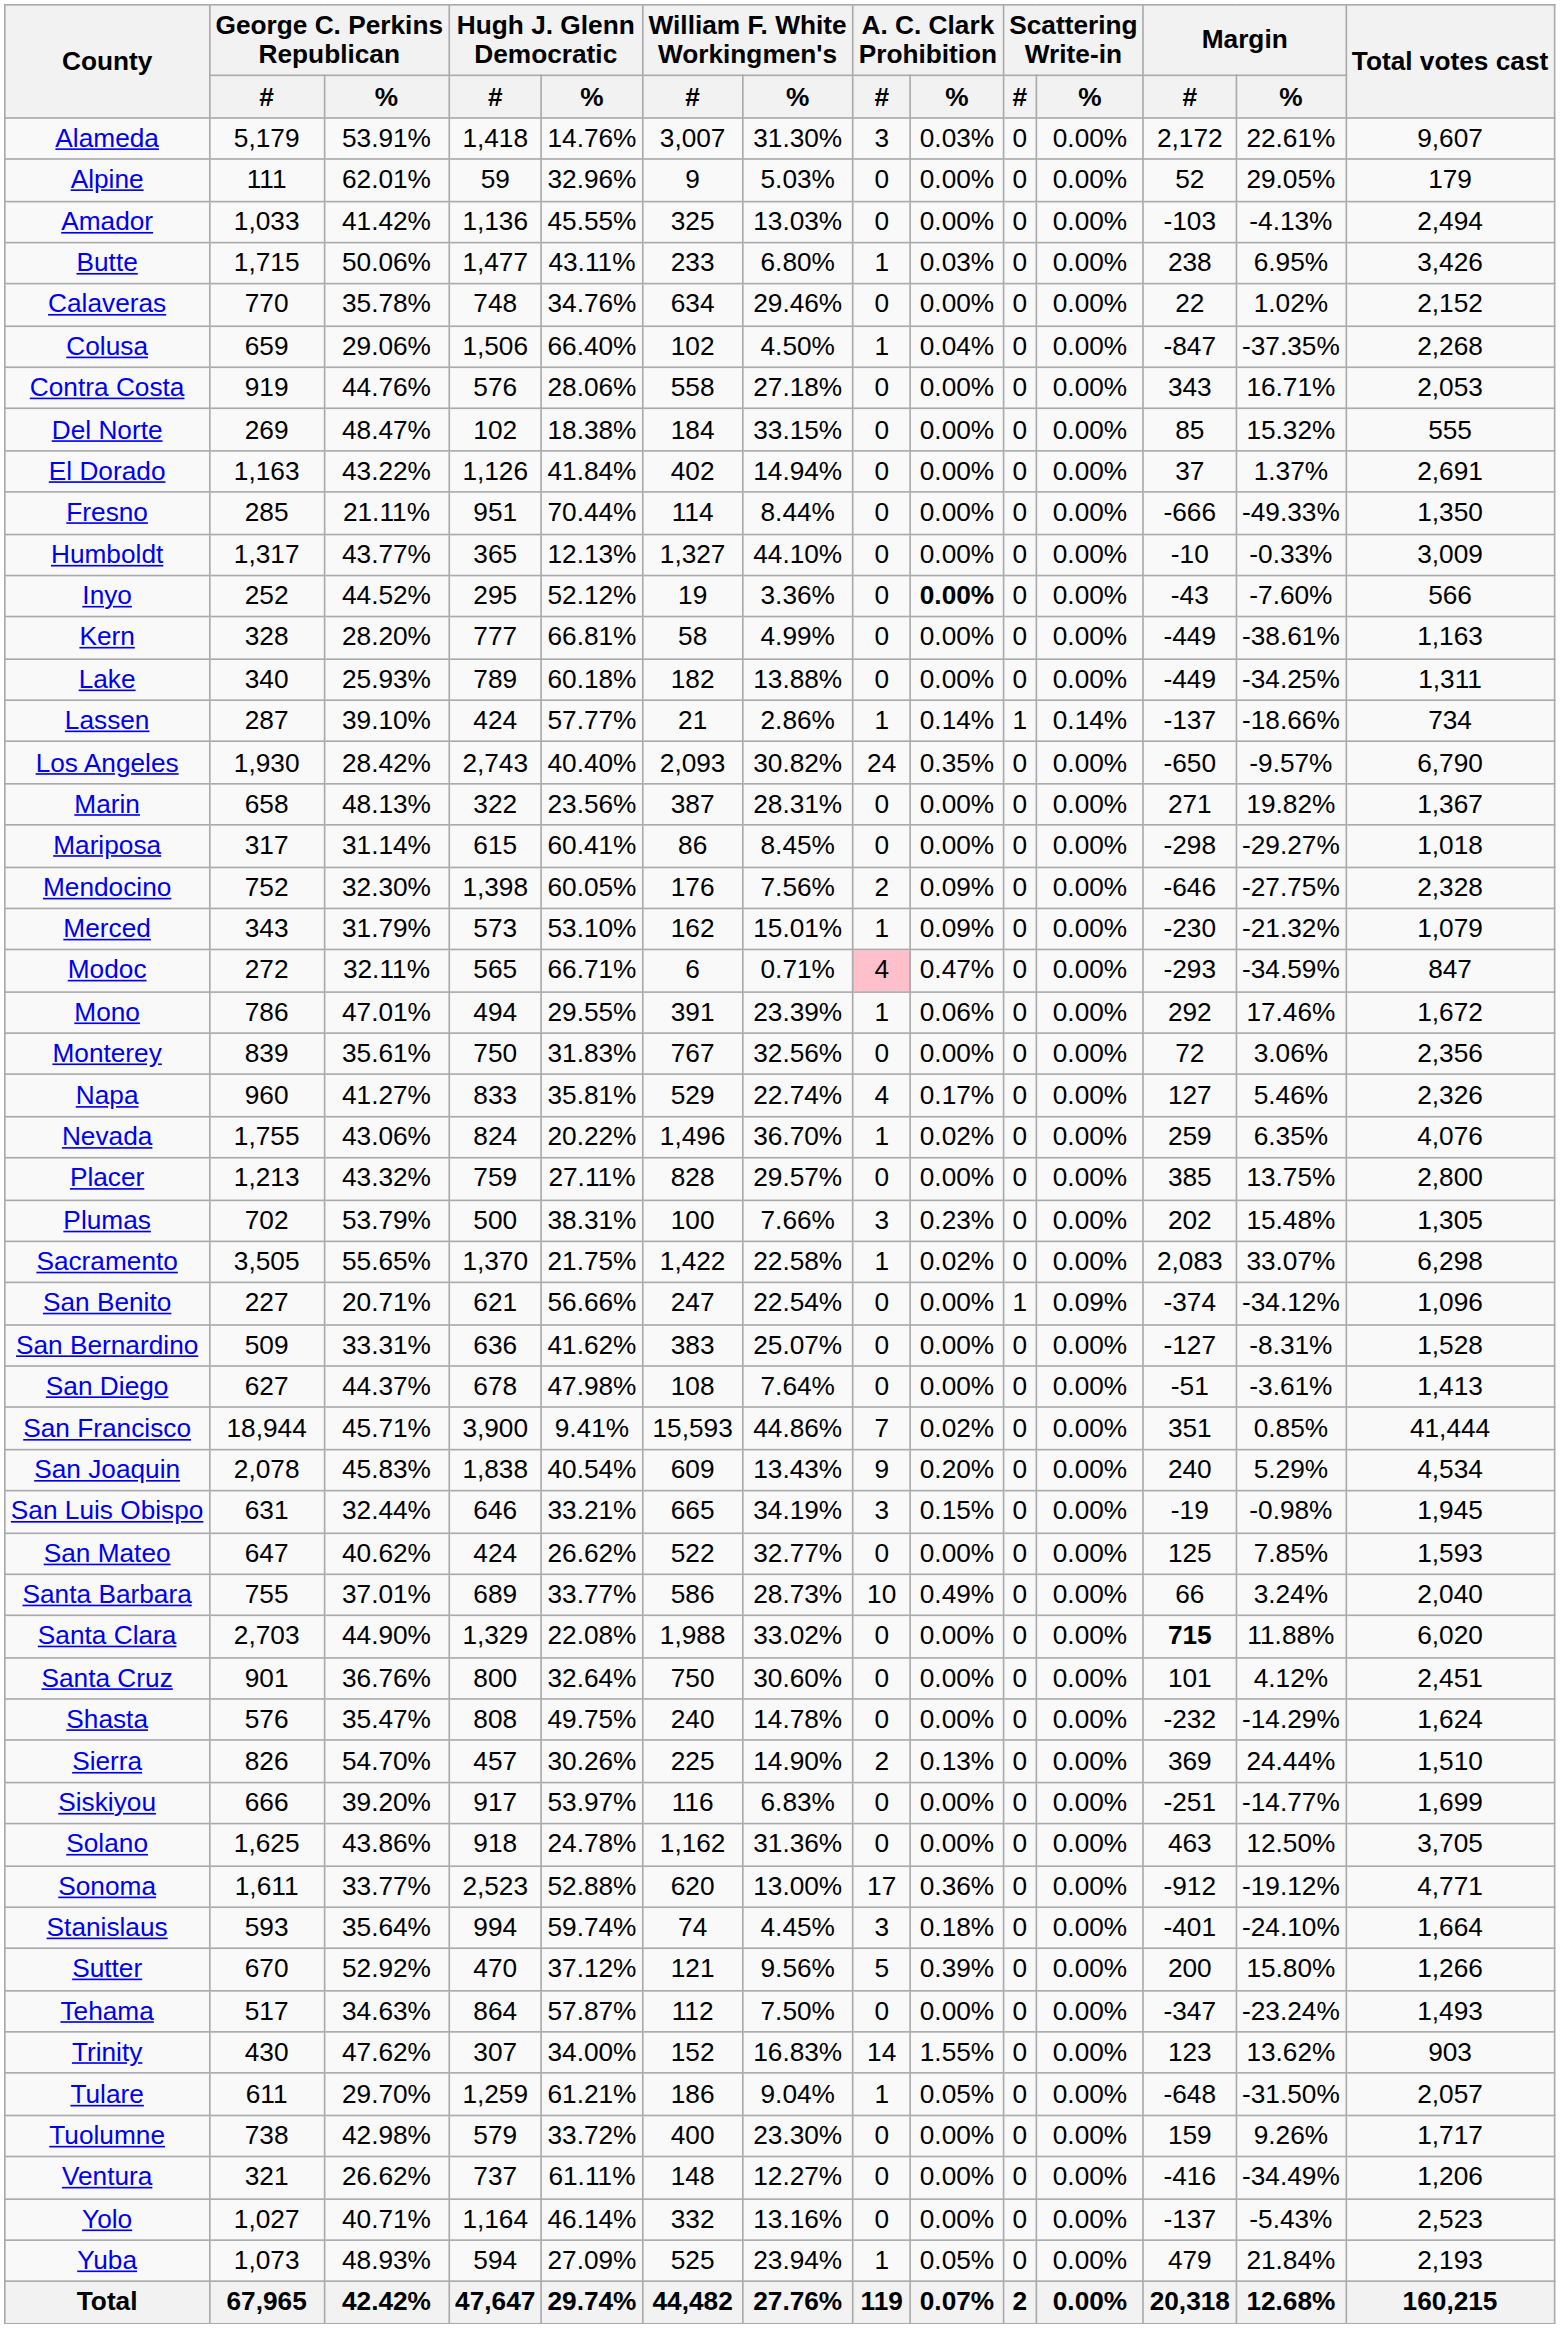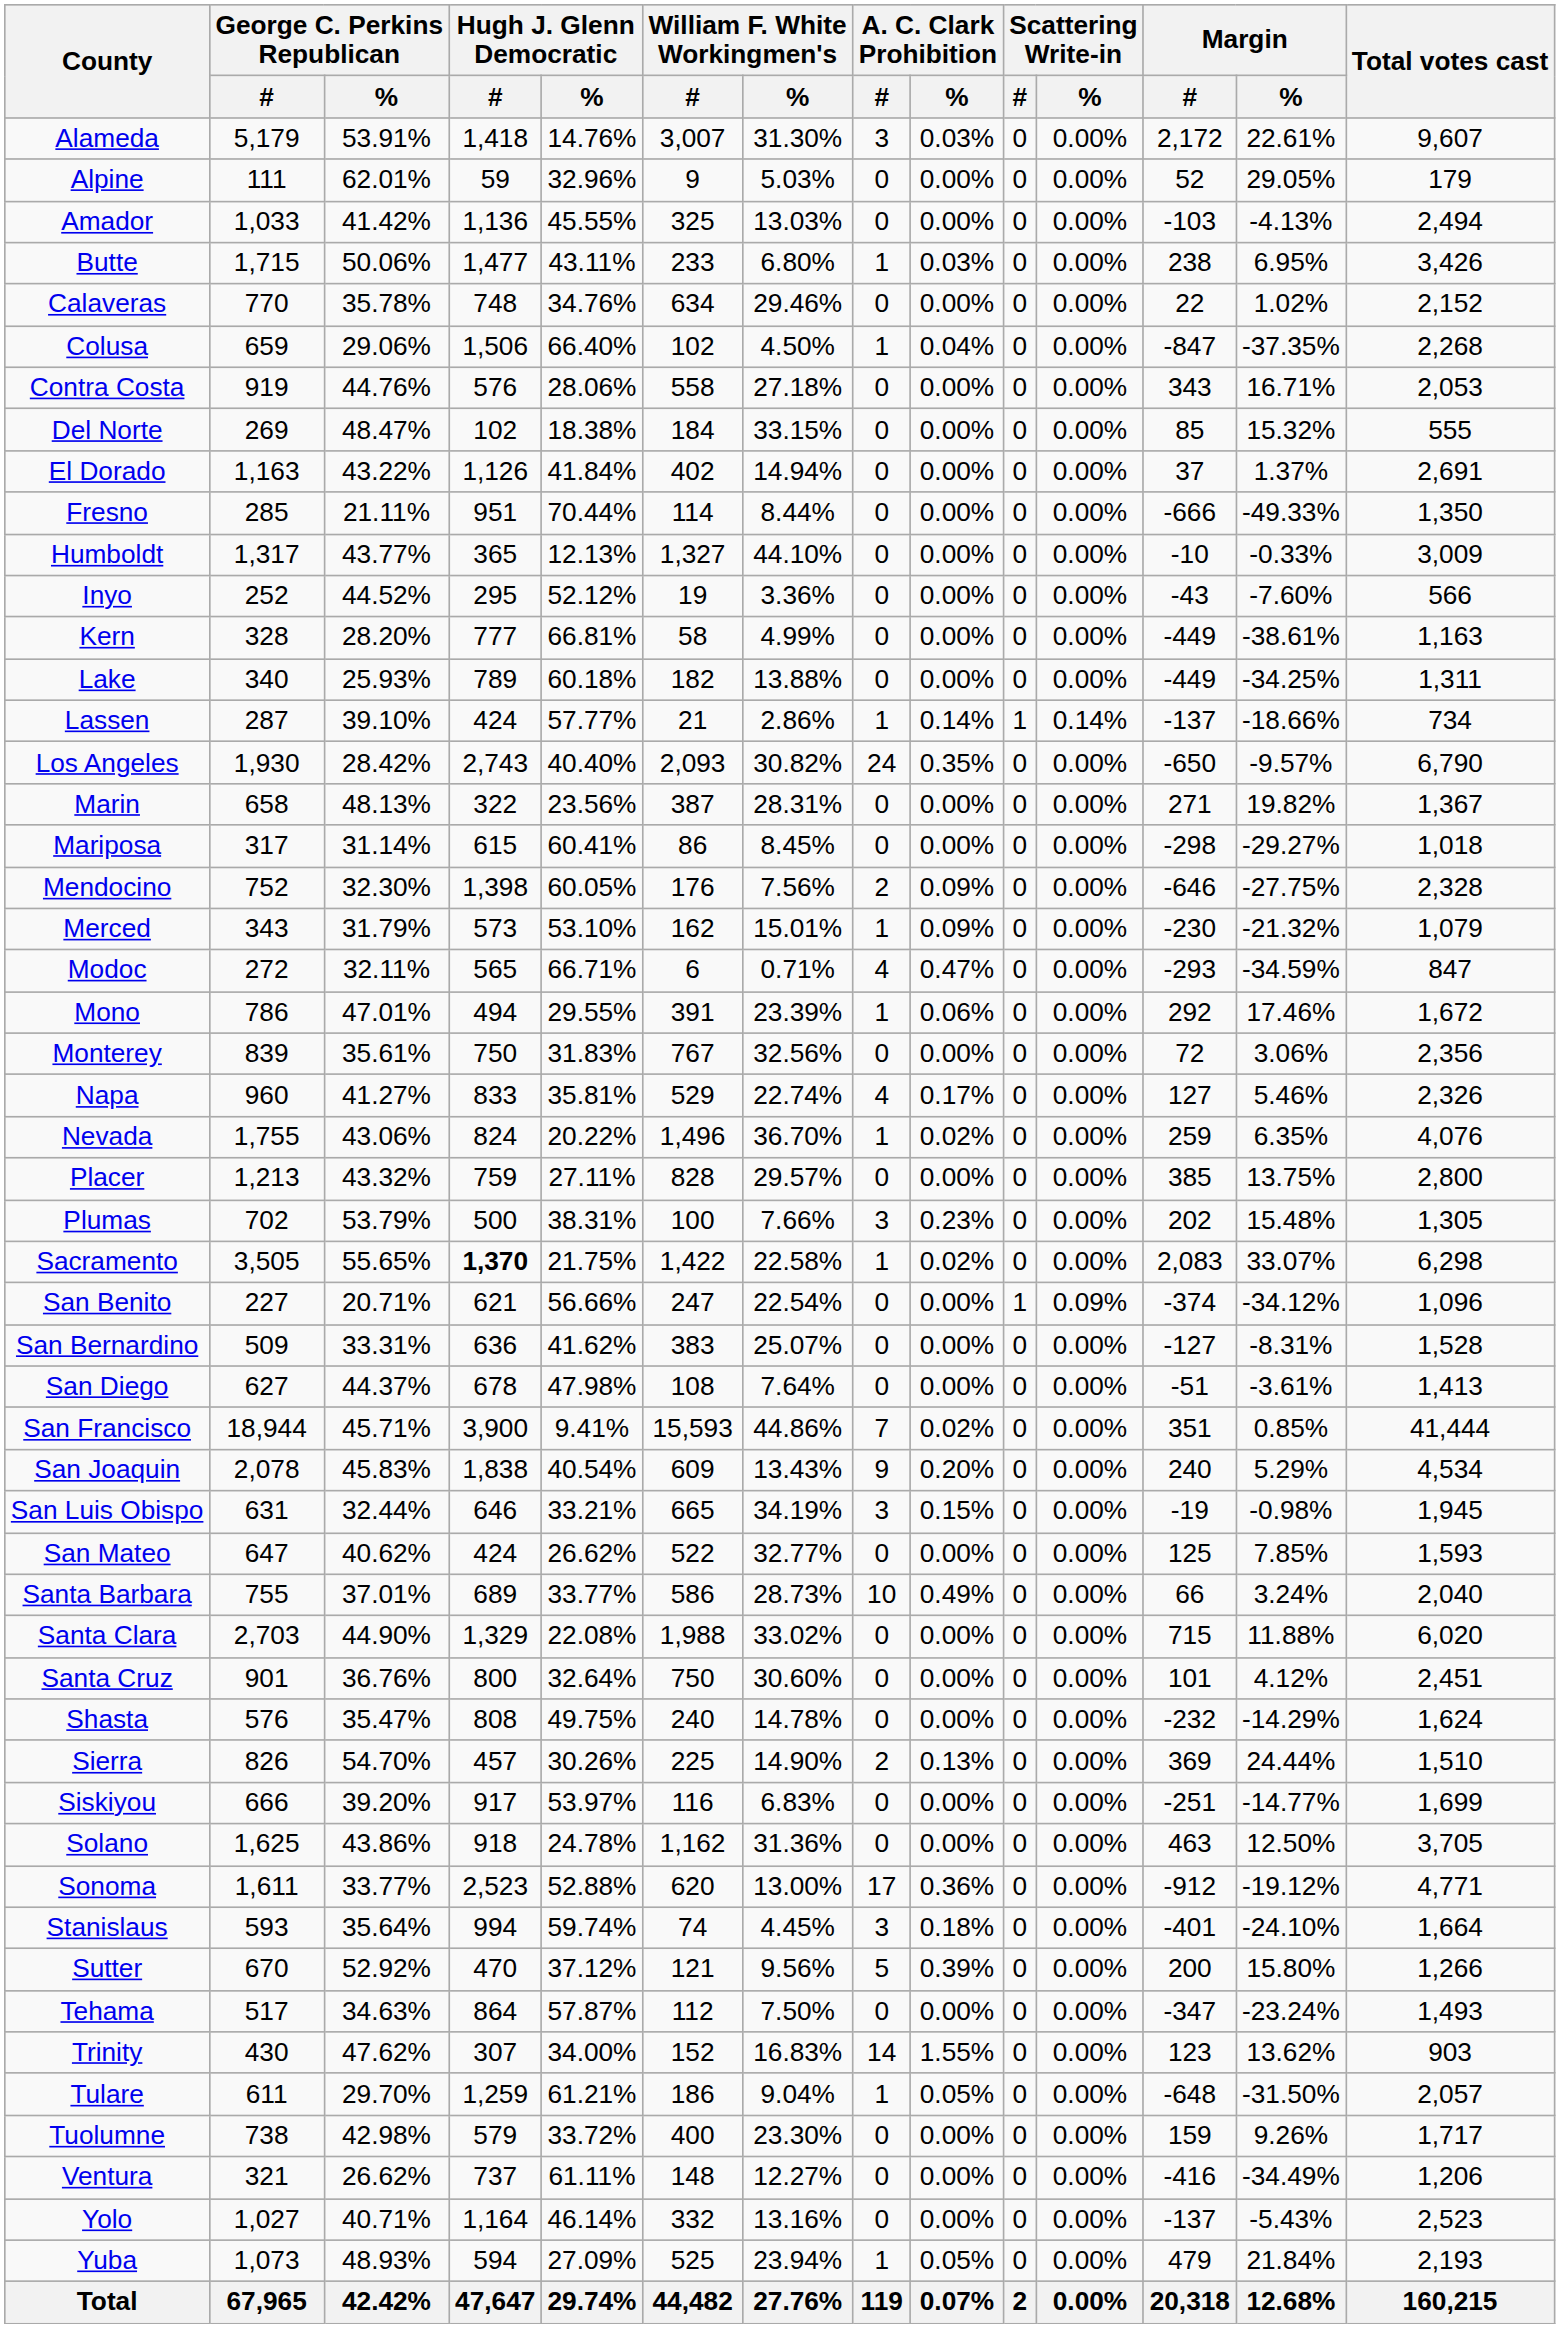(957, 595) bold -> (957, 595) normal
(882, 970) pink background -> (882, 970) no background
(495, 1261) normal -> (495, 1261) bold
(1190, 1636) bold -> (1190, 1636) normal
